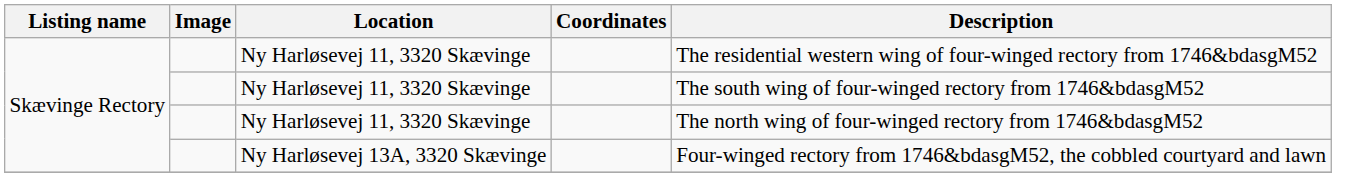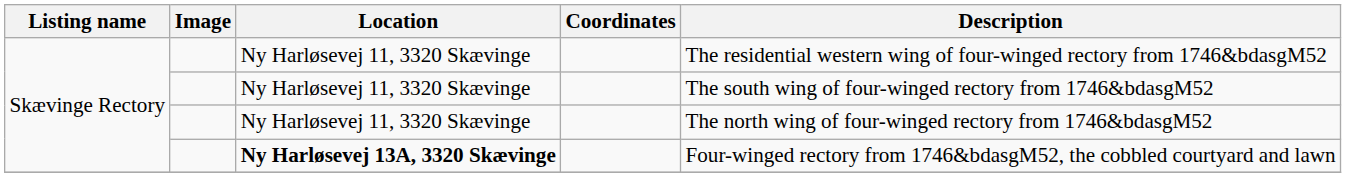(394, 155) normal -> (398, 155) bold
